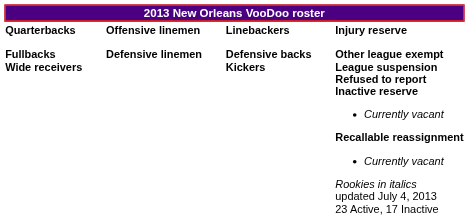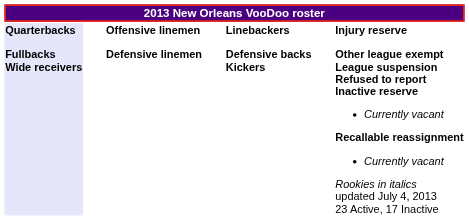(44, 48) no background -> (44, 48) lavender background
